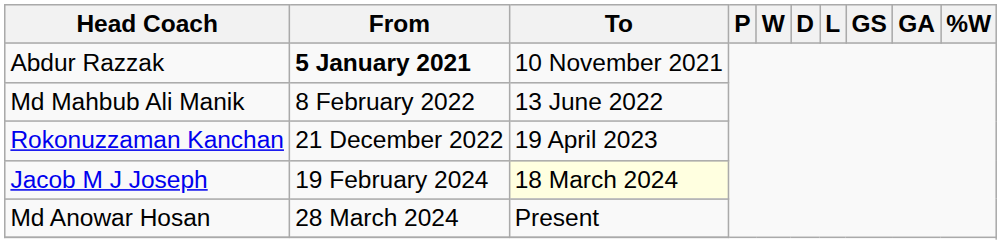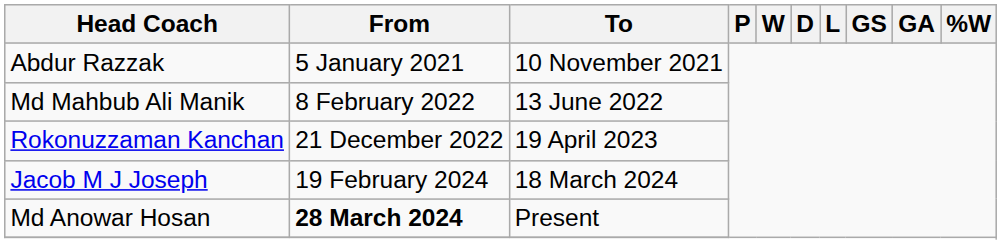(383, 62) bold -> (380, 62) normal
(596, 179) lightyellow background -> (596, 179) no background
(377, 218) normal -> (379, 218) bold
